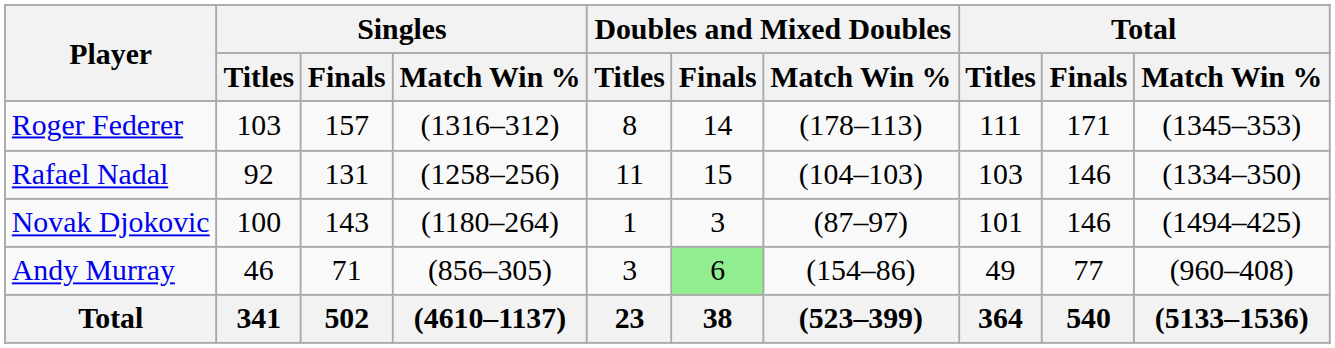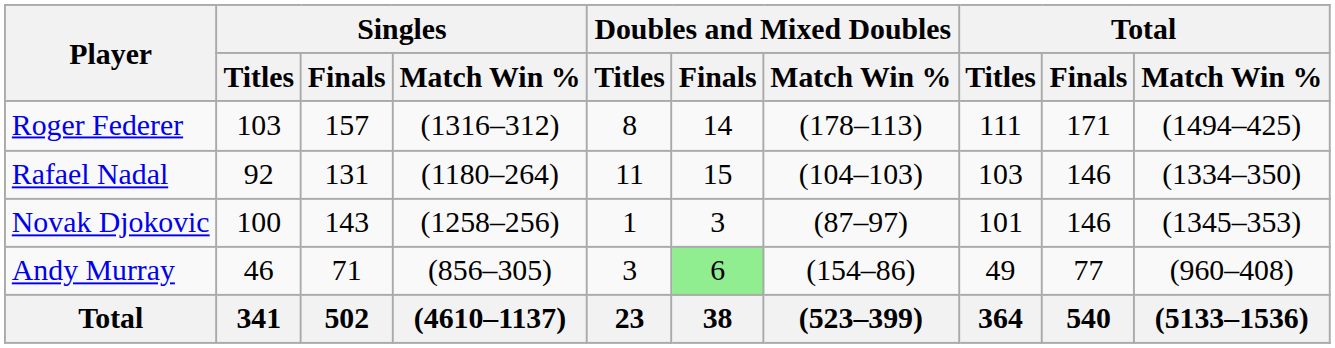(1232, 124) (1345–353) -> (1232, 124) (1494–425)
(490, 173) (1258–256) -> (490, 173) (1180–264)
(490, 221) (1180–264) -> (490, 221) (1258–256)
(1232, 221) (1494–425) -> (1232, 221) (1345–353)
